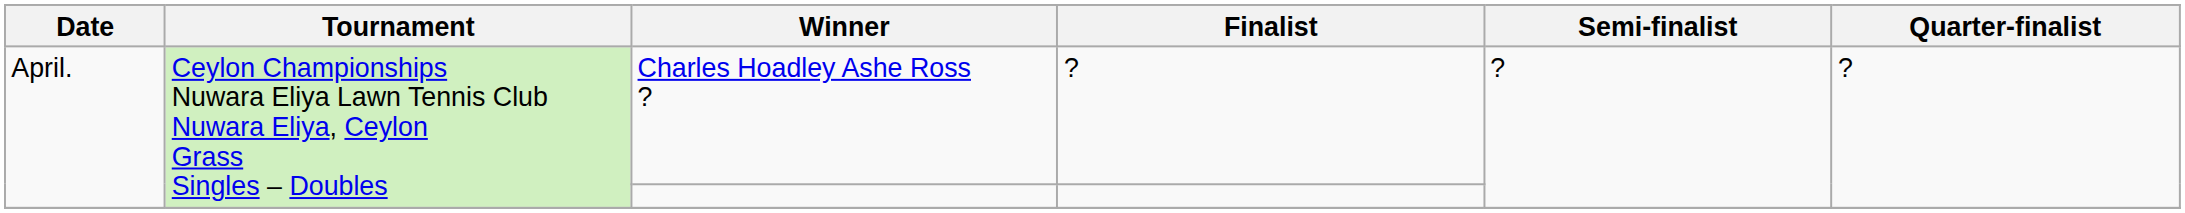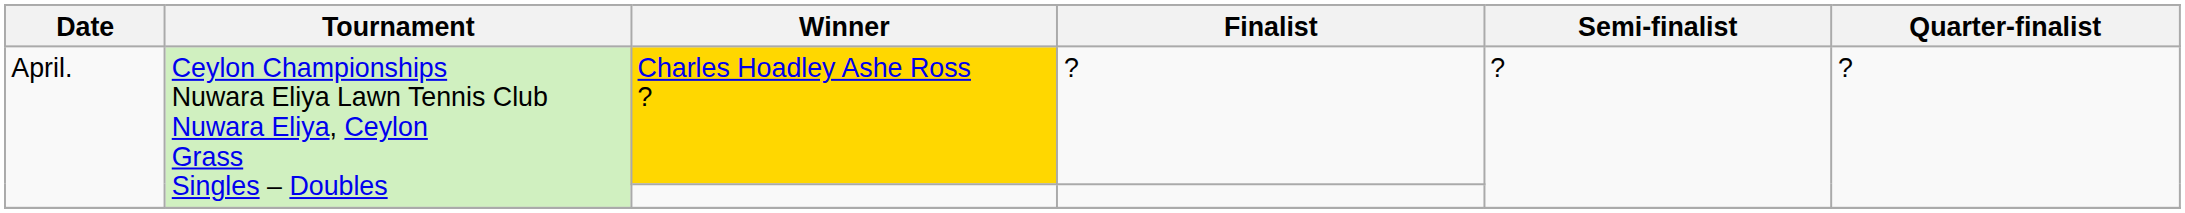(804, 83) no background -> (804, 83) gold background
